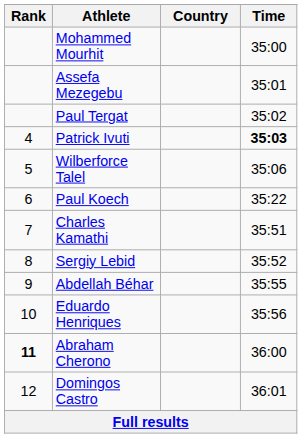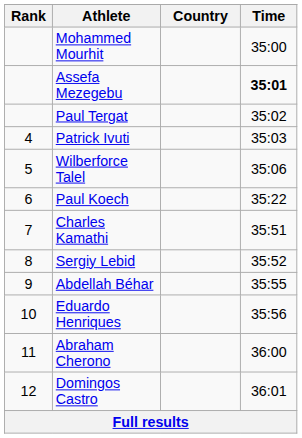(269, 85) normal -> (269, 85) bold
(269, 138) bold -> (269, 138) normal
(28, 353) bold -> (28, 353) normal
